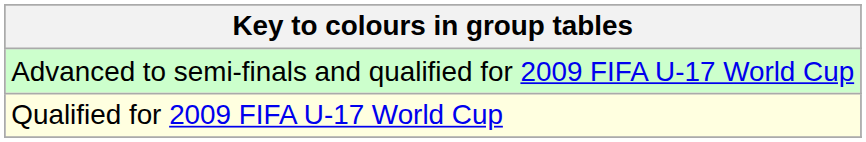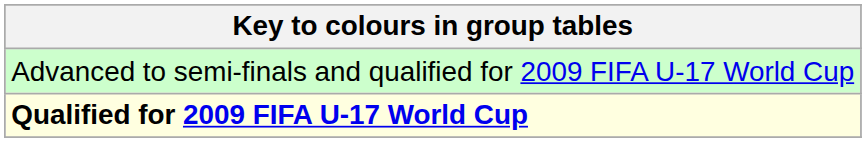(257, 114) normal -> (270, 114) bold
